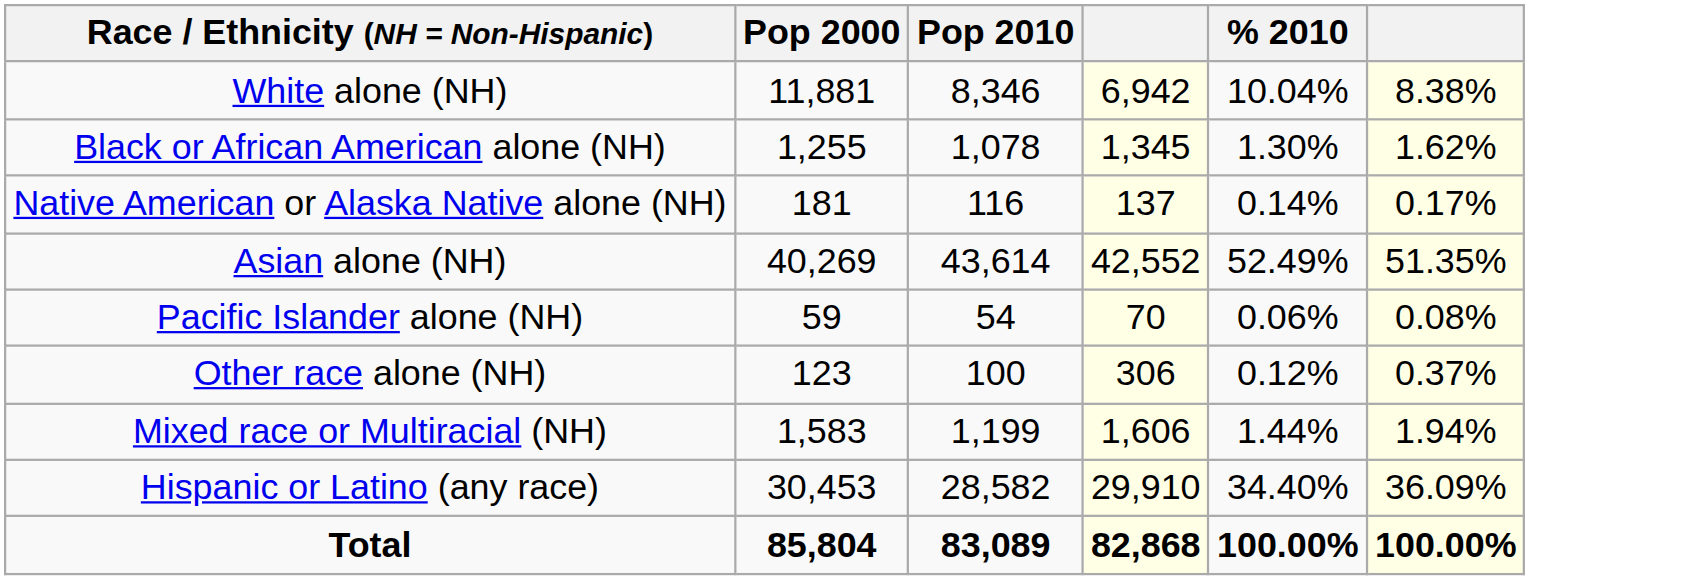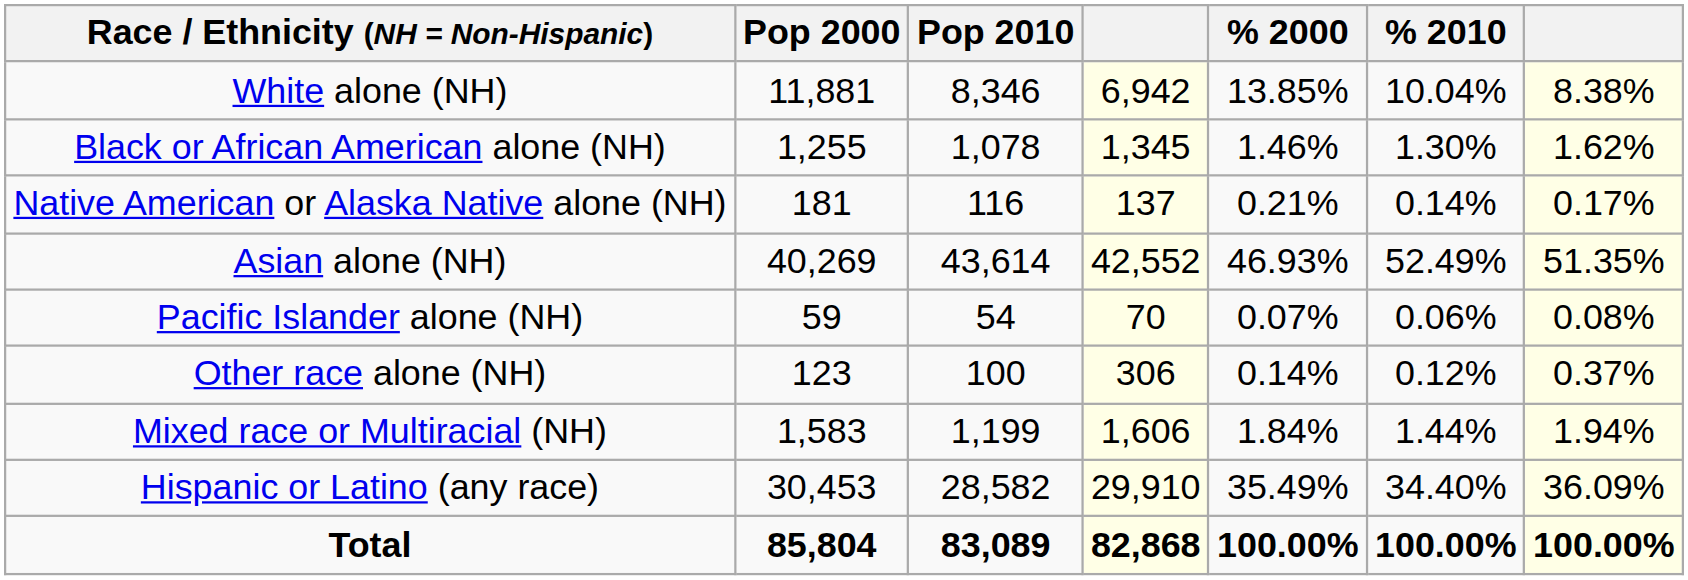+ column: (1288, 32)
